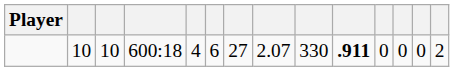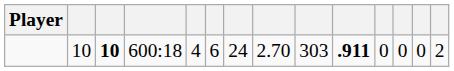(110, 50) normal -> (110, 50) bold
(238, 50) 27 -> (238, 50) 24
(273, 50) 2.07 -> (273, 50) 2.70
(314, 50) 330 -> (314, 50) 303
